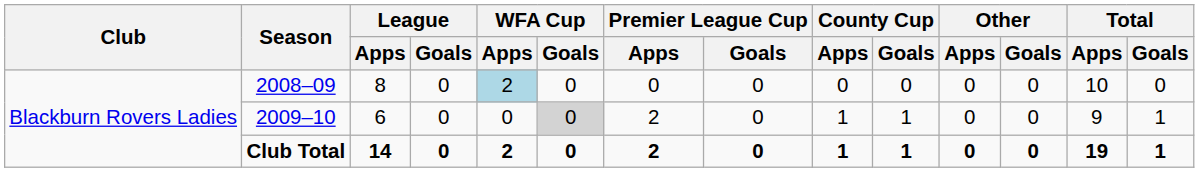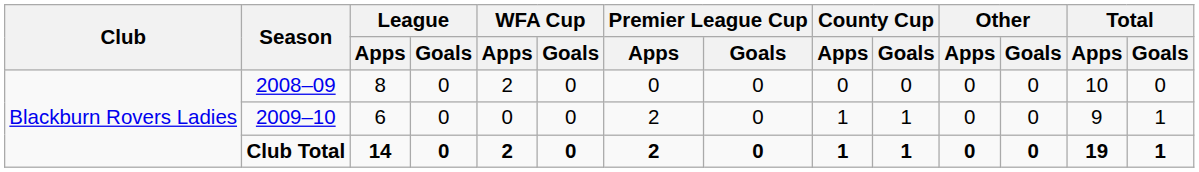(507, 85) lightblue background -> (507, 85) no background
(571, 118) lightgrey background -> (571, 118) no background
